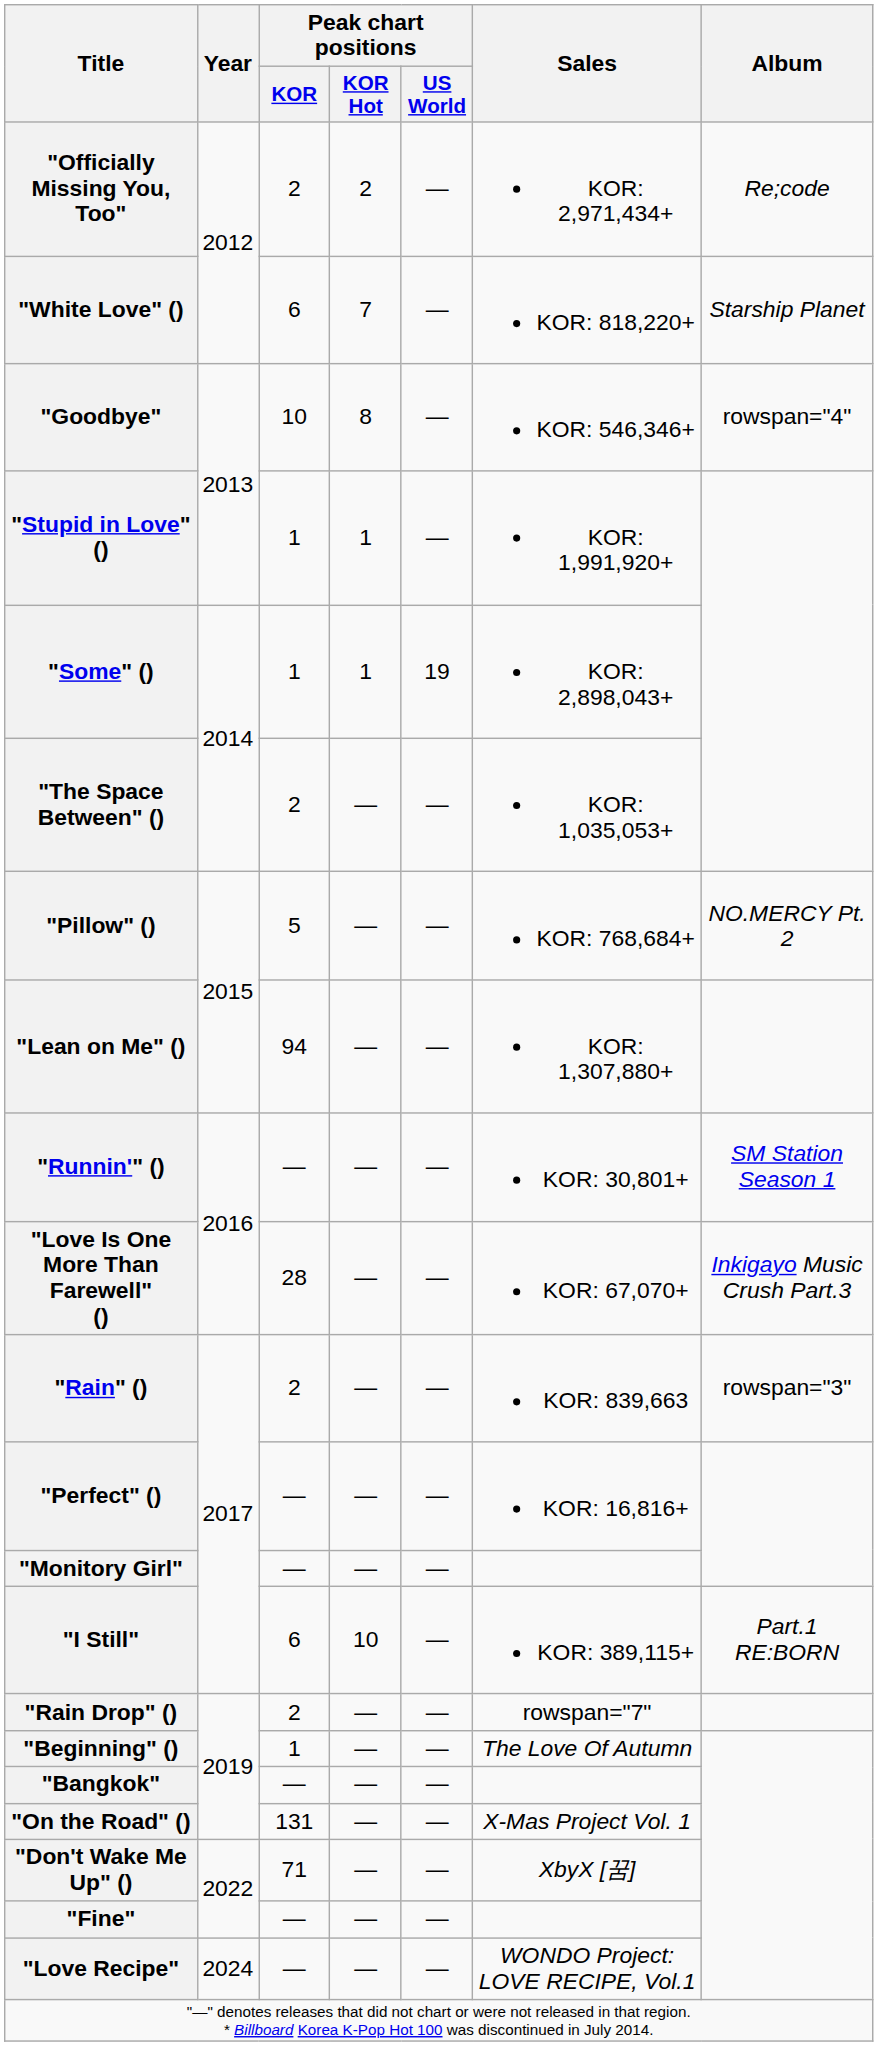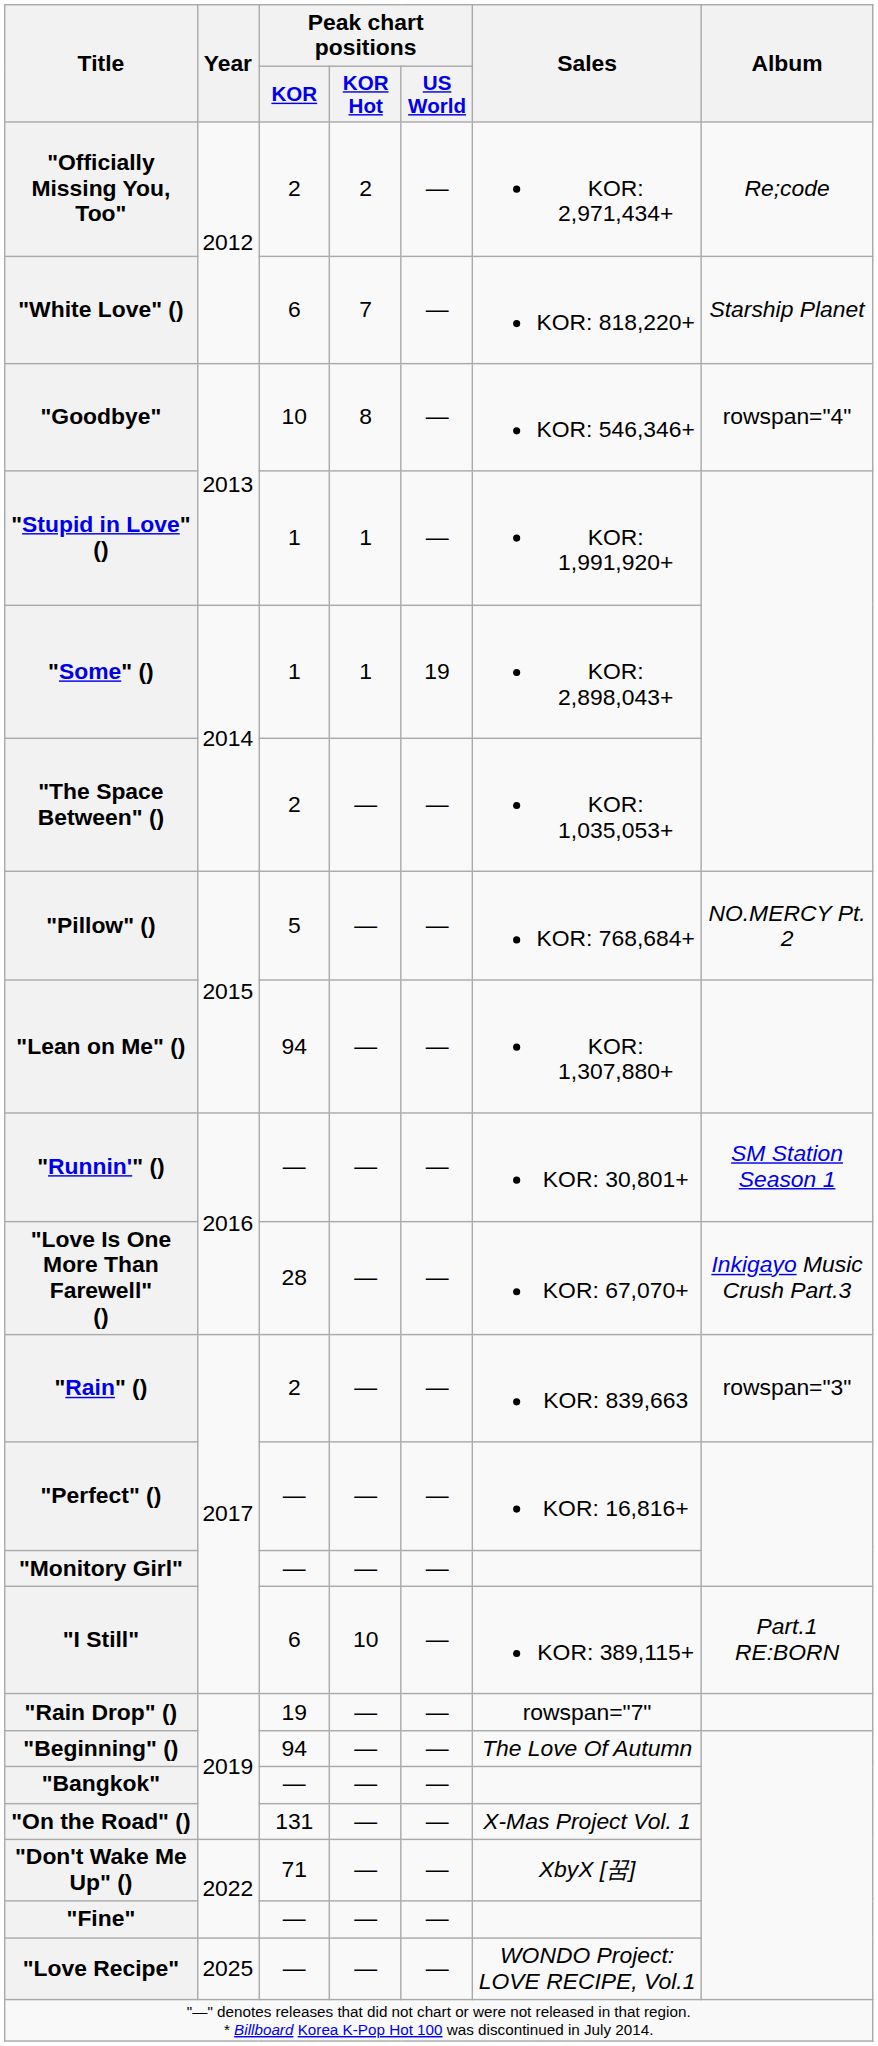(294, 1712) 2 -> (294, 1712) 19
(294, 1748) 1 -> (294, 1748) 94
(228, 1968) 2024 -> (228, 1968) 2025
